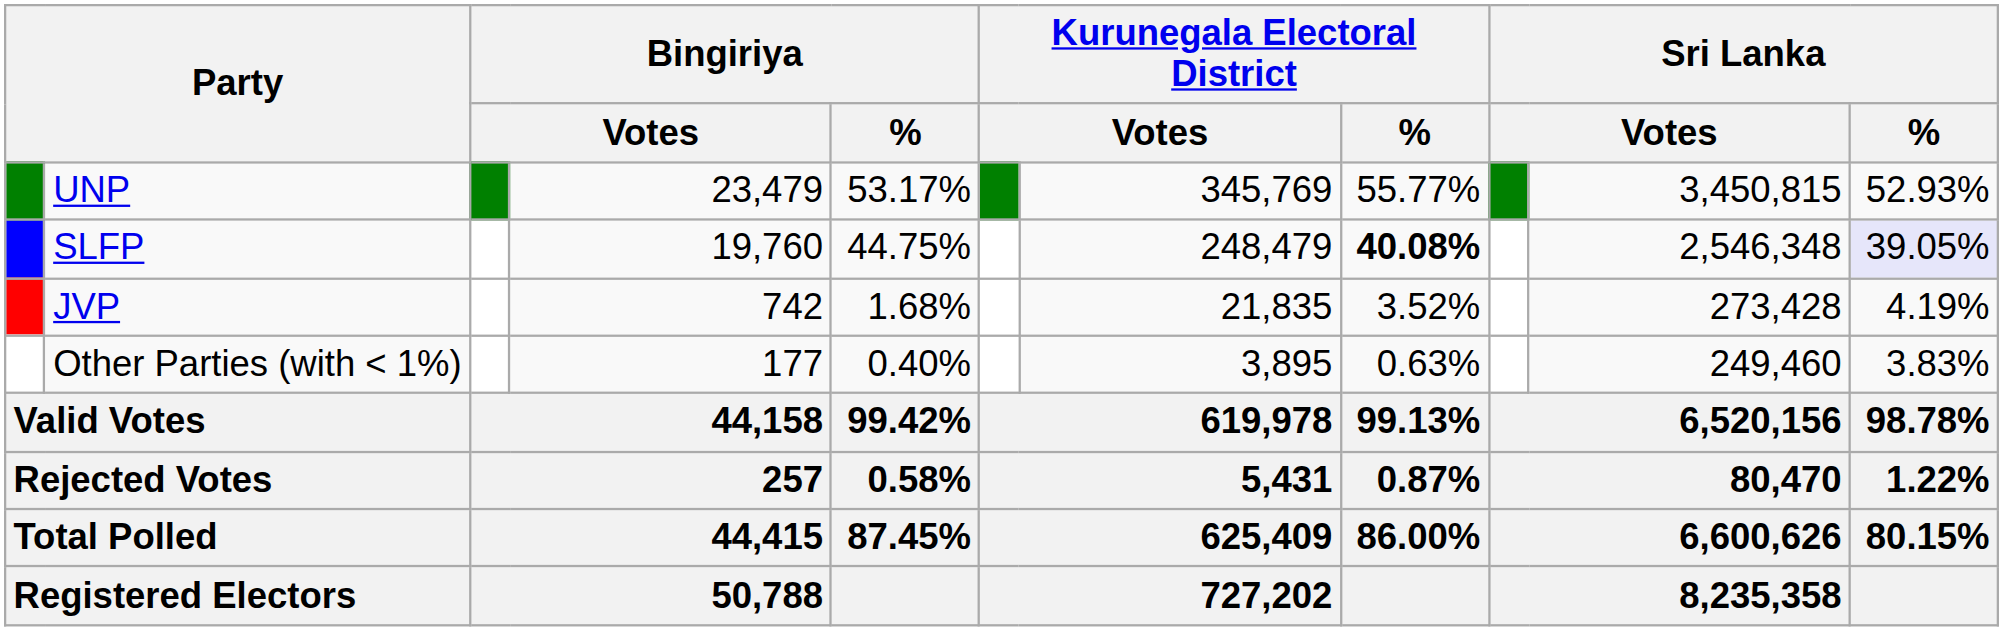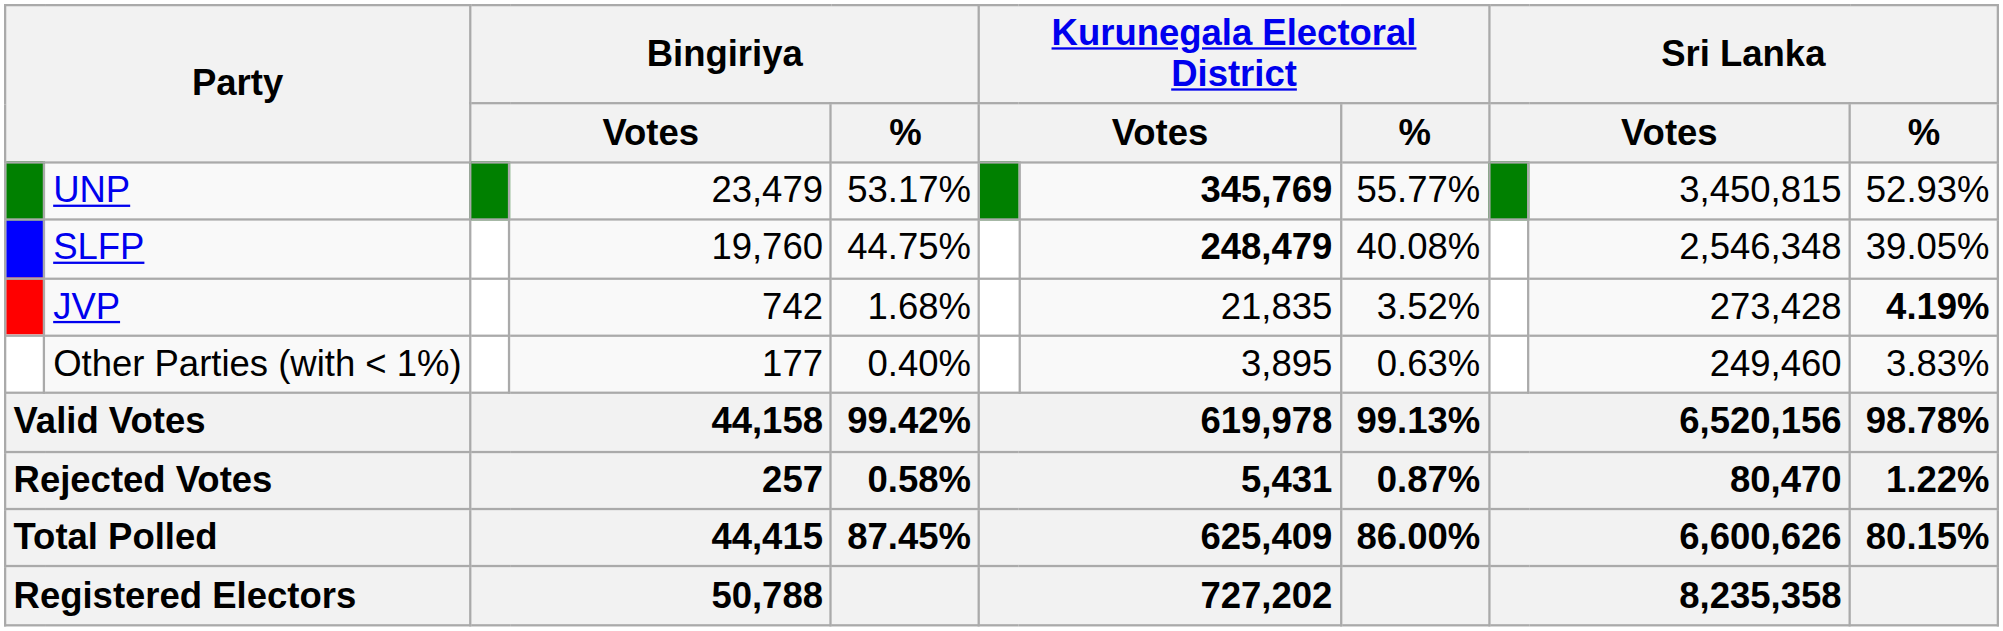(1266, 190) normal -> (1266, 190) bold
(1266, 248) normal -> (1266, 248) bold
(1418, 248) bold -> (1418, 248) normal
(1928, 248) lavender background -> (1928, 248) no background
(1938, 305) normal -> (1938, 305) bold
